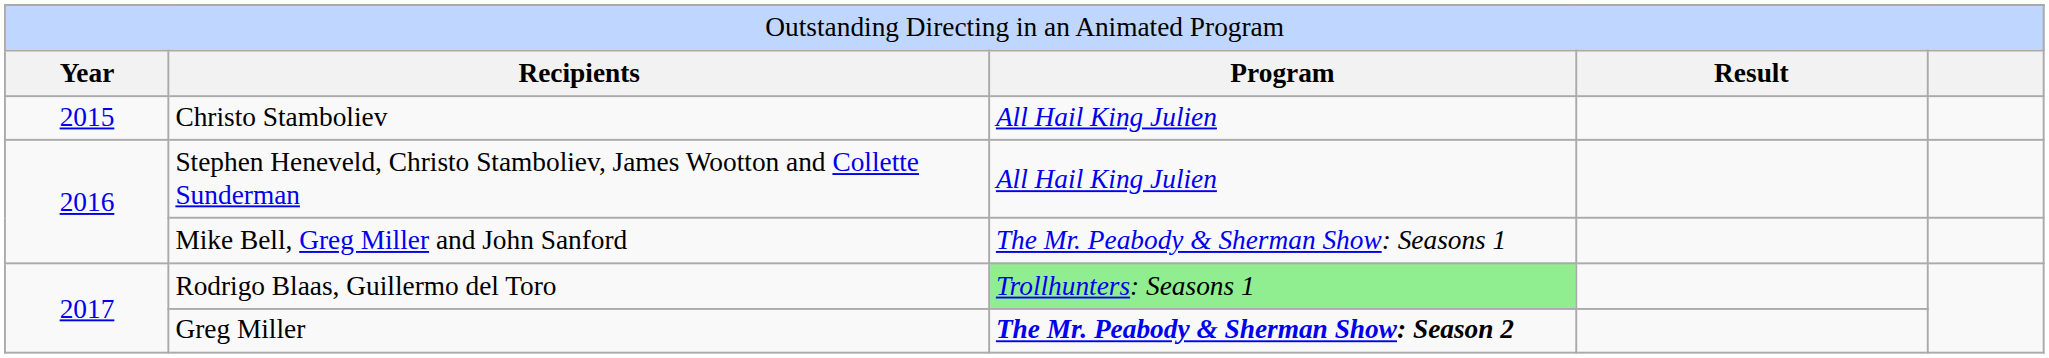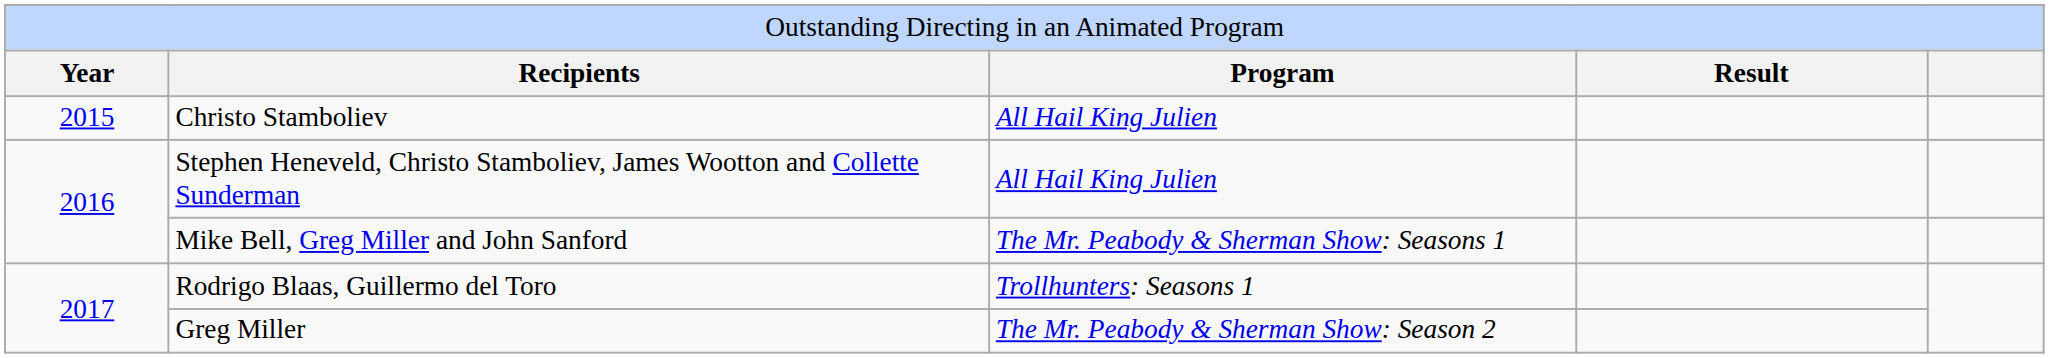(1125, 285) lightgreen background -> (1125, 285) no background
(1255, 330) bold -> (1246, 330) normal
